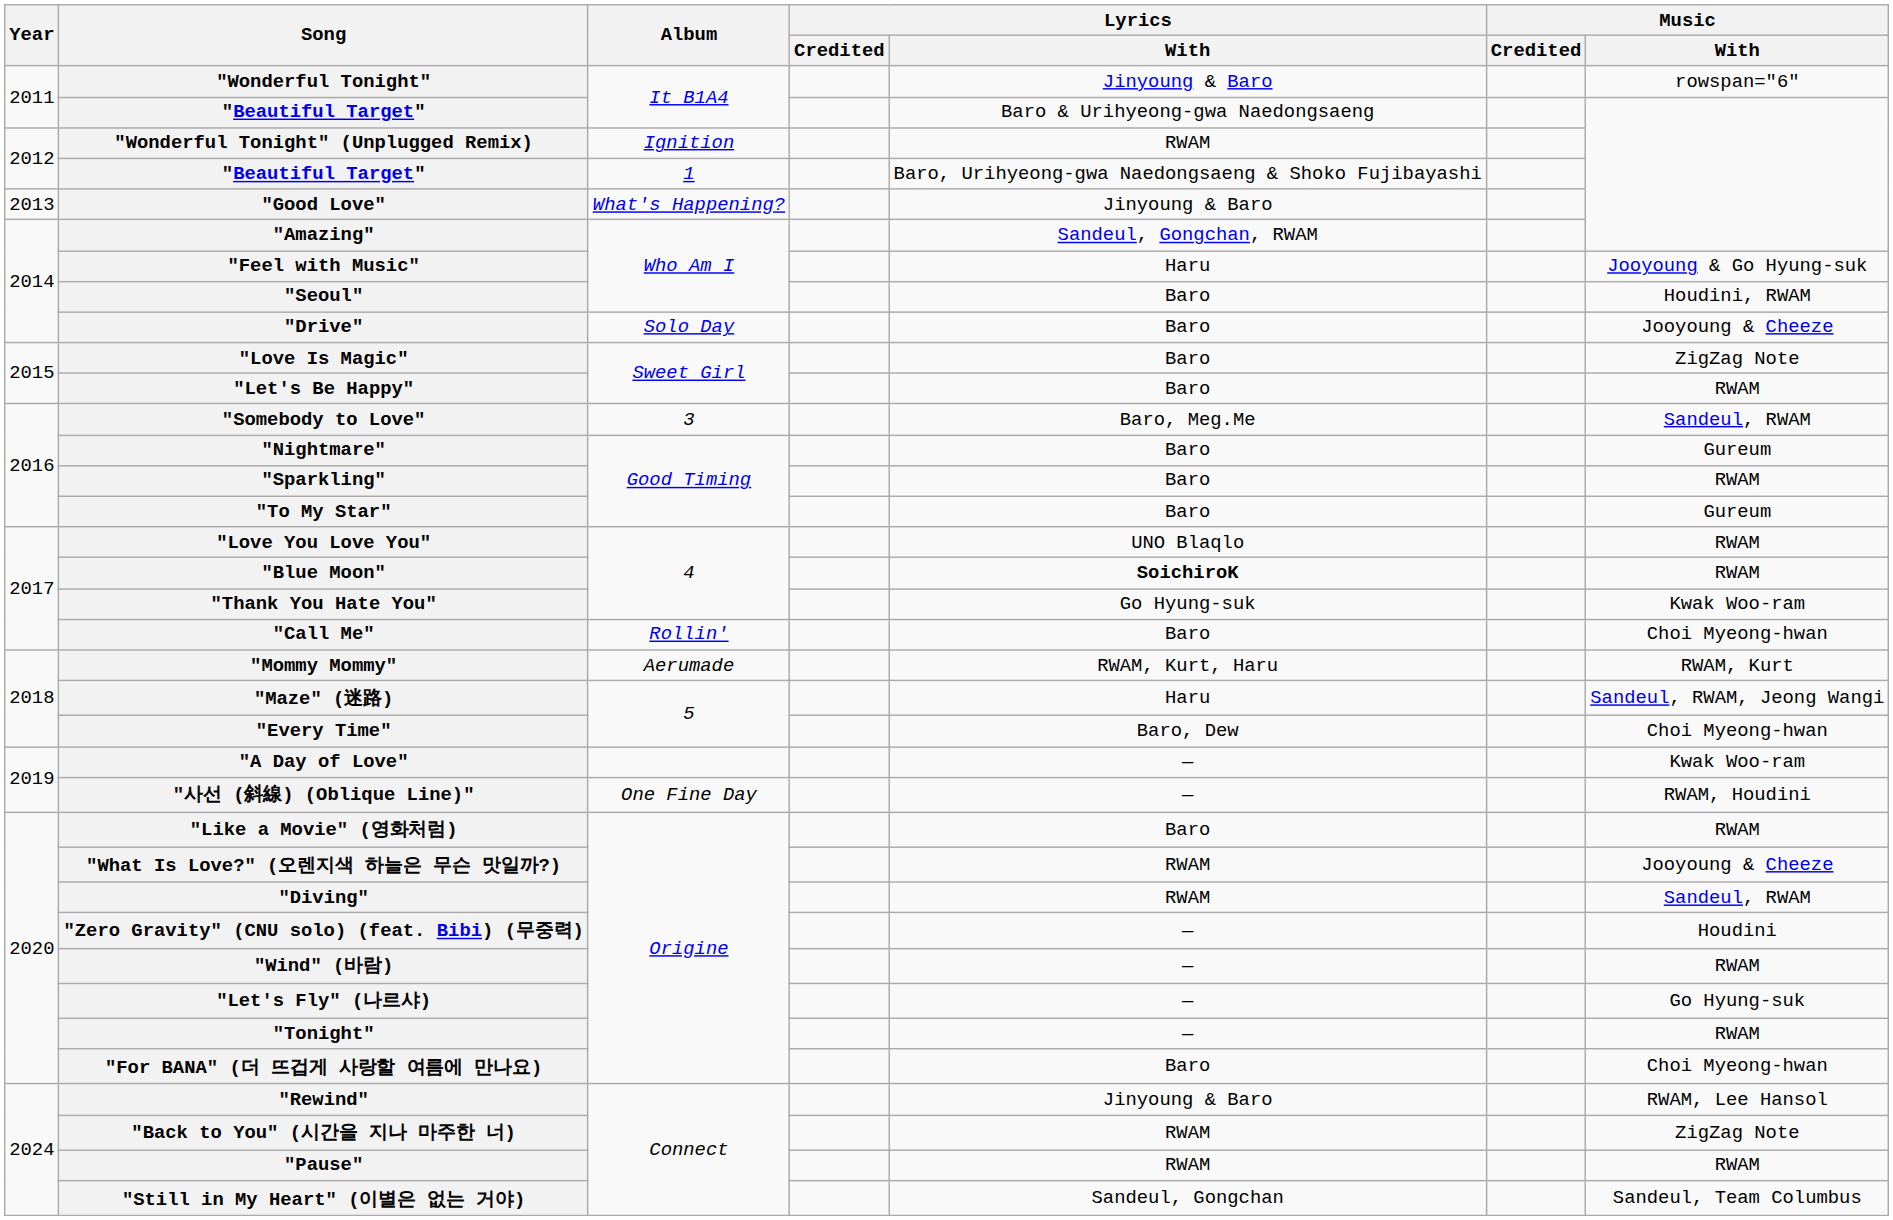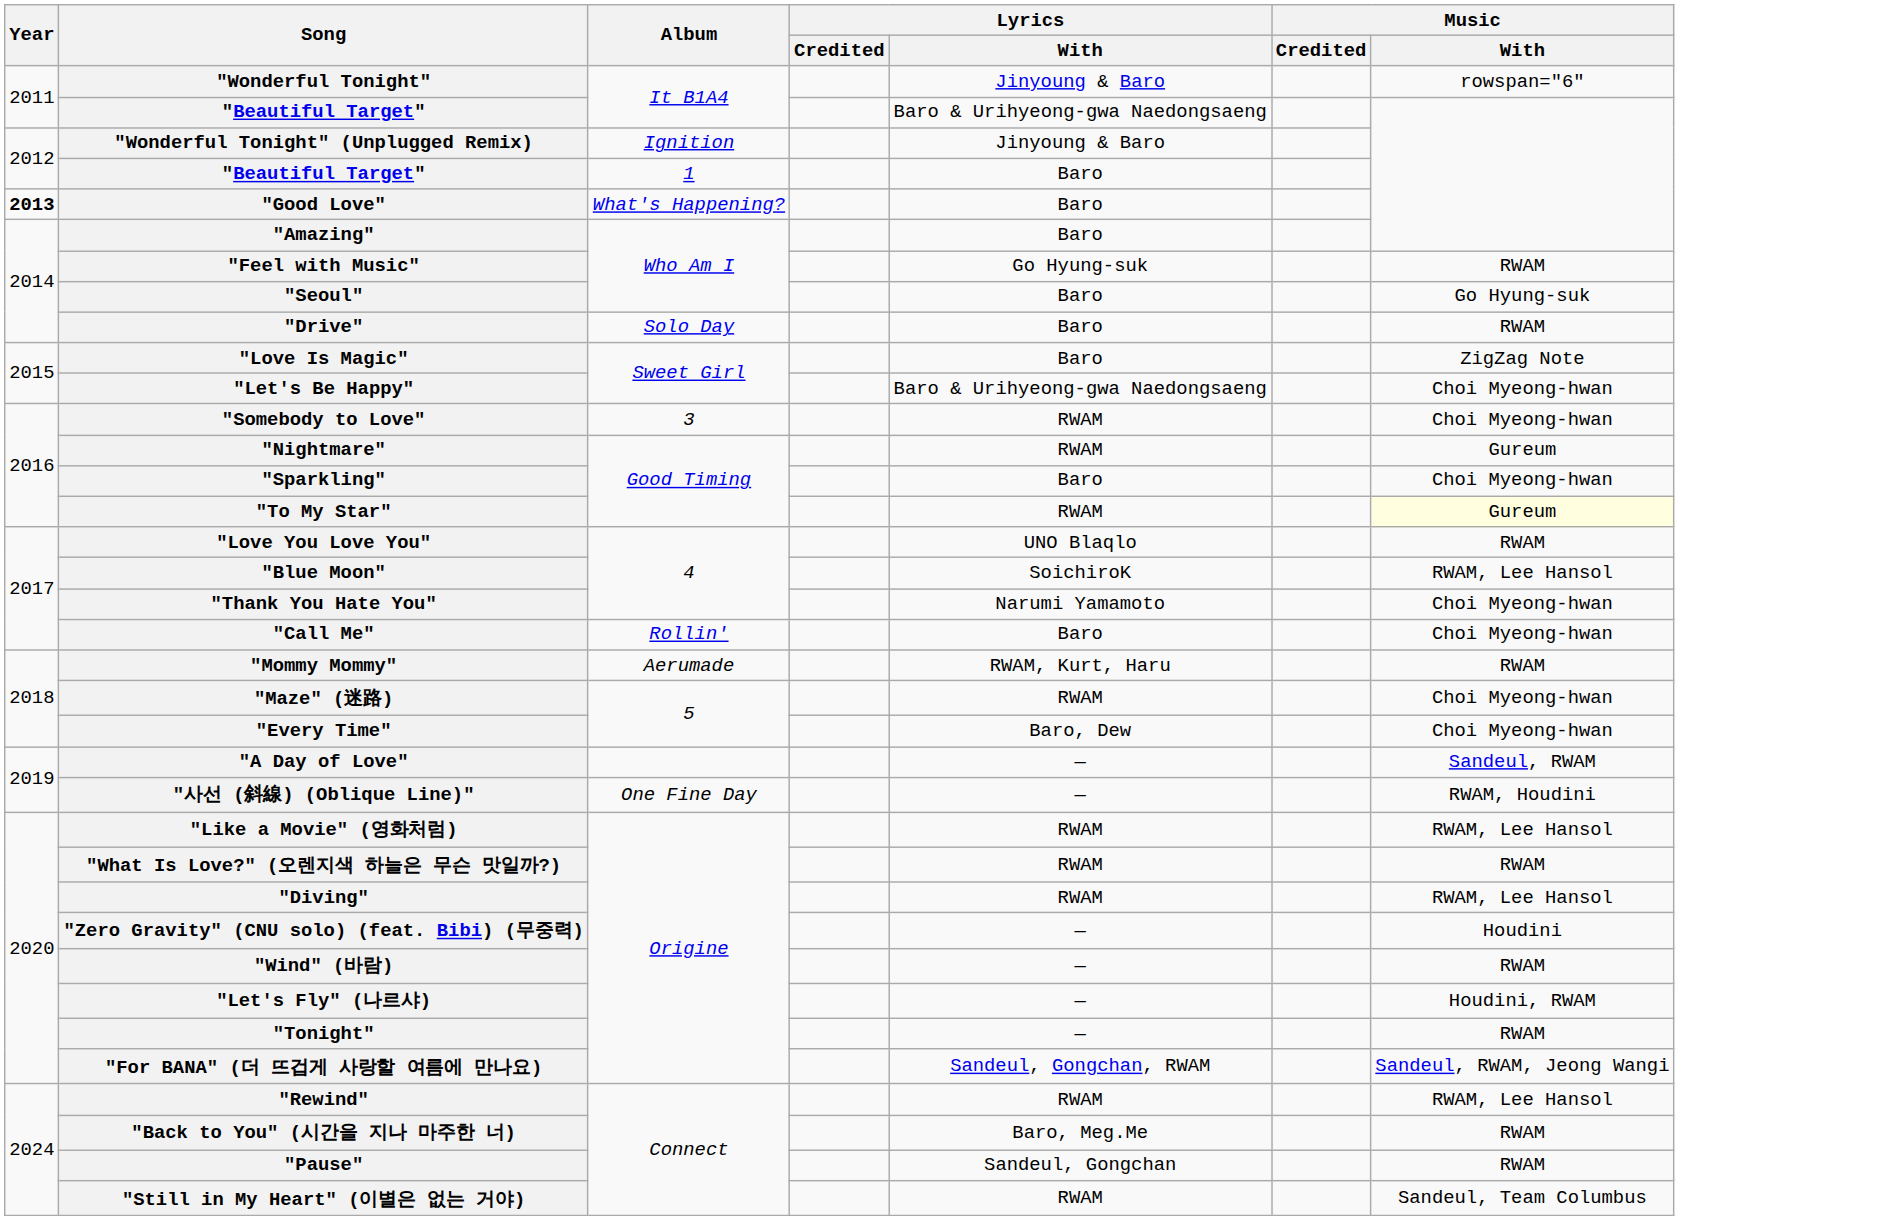(1188, 143) RWAM -> (1080, 143) Jinyoung & Baro
(1188, 174) Baro, Urihyeong-gwa Naedongsaeng & Shoko Fujibayashi -> (1080, 174) Baro
(32, 204) normal -> (32, 204) bold
(1188, 204) Jinyoung & Baro -> (1080, 204) Baro
(1188, 235) Sandeul, Gongchan, RWAM -> (1080, 235) Baro
(1188, 266) Haru -> (1080, 266) Go Hyung-suk
(1737, 266) Jooyoung & Go Hyung-suk -> (1522, 266) RWAM
(1737, 297) Houdini, RWAM -> (1522, 297) Go Hyung-suk
(1737, 327) Jooyoung & Cheeze -> (1522, 327) RWAM
(1188, 389) Baro -> (1080, 389) Baro & Urihyeong-gwa Naedongsaeng
(1737, 389) RWAM -> (1522, 389) Choi Myeong-hwan
(1188, 419) Baro, Meg.Me -> (1080, 419) RWAM
(1737, 419) Sandeul, RWAM -> (1522, 419) Choi Myeong-hwan
(1188, 450) Baro -> (1080, 450) RWAM
(1737, 481) RWAM -> (1522, 481) Choi Myeong-hwan
(1188, 512) Baro -> (1080, 512) RWAM
(1737, 512) no background -> (1522, 512) lightyellow background
(1188, 573) bold -> (1080, 573) normal
(1737, 573) RWAM -> (1522, 573) RWAM, Lee Hansol
(1188, 604) Go Hyung-suk -> (1080, 604) Narumi Yamamoto
(1737, 604) Kwak Woo-ram -> (1522, 604) Choi Myeong-hwan
(1737, 665) RWAM, Kurt -> (1522, 665) RWAM
(1188, 698) Haru -> (1080, 698) RWAM
(1737, 698) Sandeul, RWAM, Jeong Wangi -> (1522, 698) Choi Myeong-hwan
(1737, 762) Kwak Woo-ram -> (1522, 762) Sandeul, RWAM
(1188, 830) Baro -> (1080, 830) RWAM
(1737, 830) RWAM -> (1522, 830) RWAM, Lee Hansol
(1737, 865) Jooyoung & Cheeze -> (1522, 865) RWAM
(1737, 898) Sandeul, RWAM -> (1522, 898) RWAM, Lee Hansol
(1737, 1001) Go Hyung-suk -> (1522, 1001) Houdini, RWAM
(1188, 1067) Baro -> (1080, 1067) Sandeul, Gongchan, RWAM
(1737, 1067) Choi Myeong-hwan -> (1522, 1067) Sandeul, RWAM, Jeong Wangi
(1188, 1099) Jinyoung & Baro -> (1080, 1099) RWAM
(1188, 1132) RWAM -> (1080, 1132) Baro, Meg.Me
(1737, 1132) ZigZag Note -> (1522, 1132) RWAM
(1188, 1165) RWAM -> (1080, 1165) Sandeul, Gongchan
(1188, 1198) Sandeul, Gongchan -> (1080, 1198) RWAM
